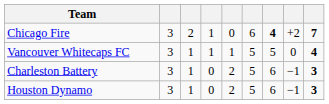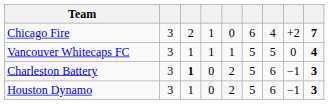(273, 33) bold -> (273, 33) normal
(191, 71) normal -> (191, 71) bold
